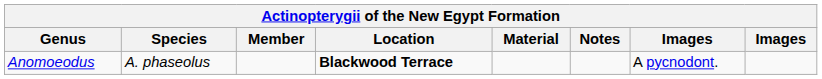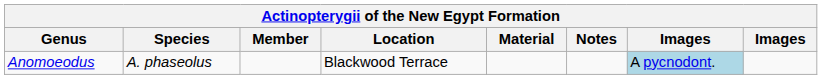(386, 62) bold -> (386, 62) normal
(676, 62) no background -> (673, 62) lightblue background
